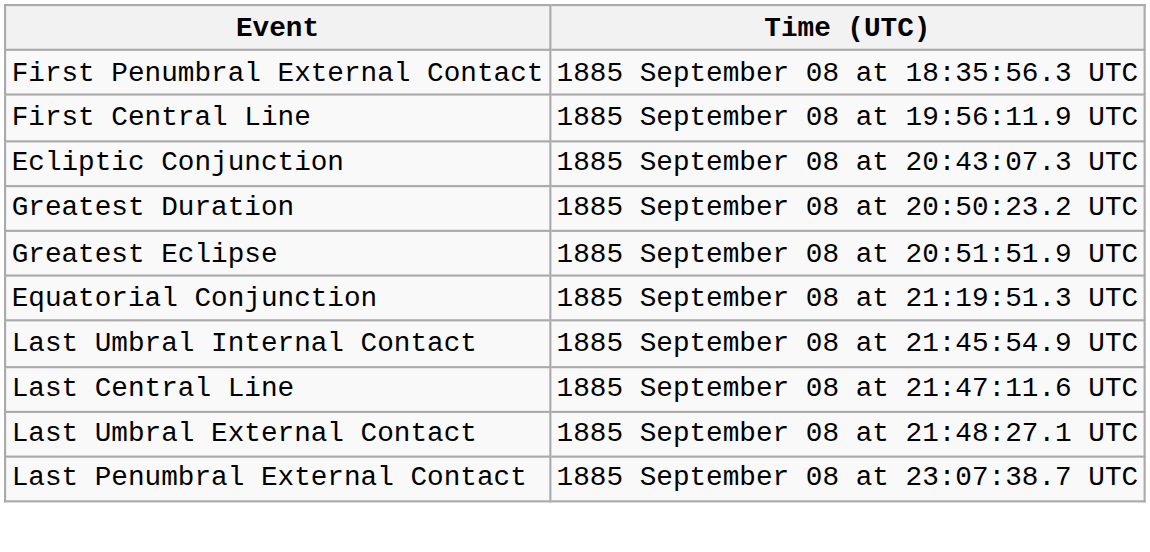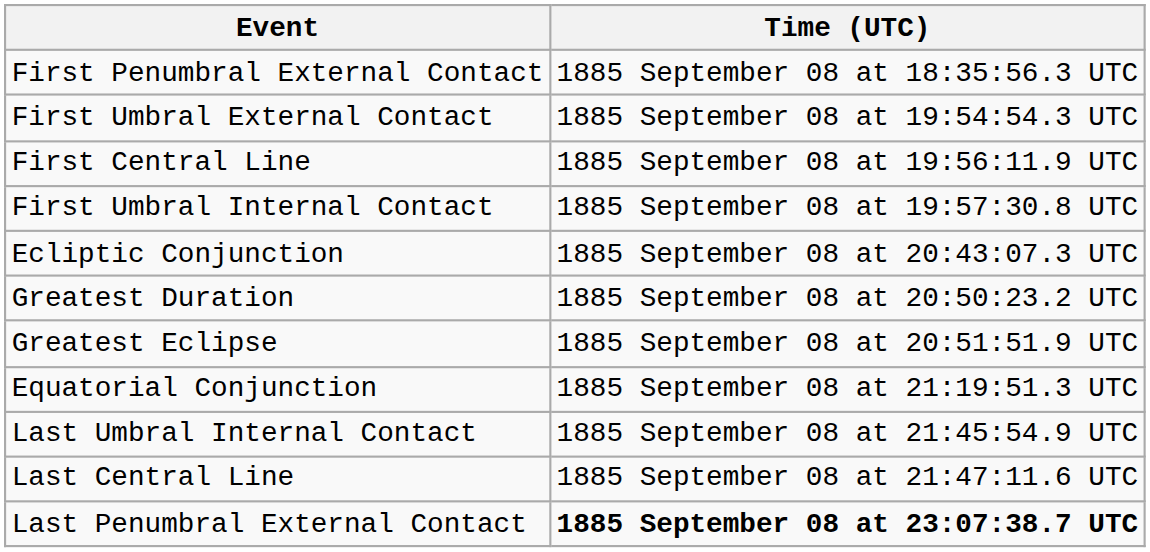+ row: (253, 118)
+ row: (253, 208)
- row: (244, 434)
(847, 479) normal -> (847, 524) bold
